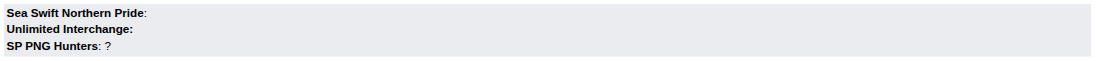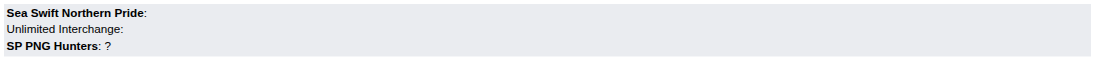(70, 29) bold -> (65, 29) normal
